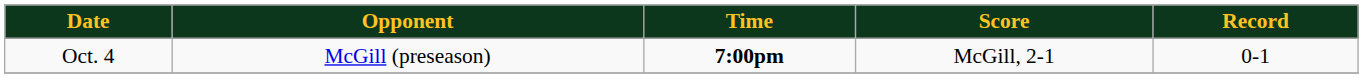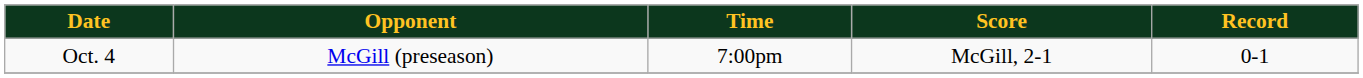(749, 55) bold -> (750, 55) normal
